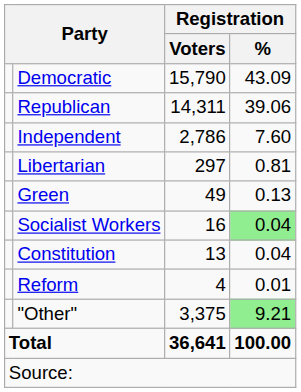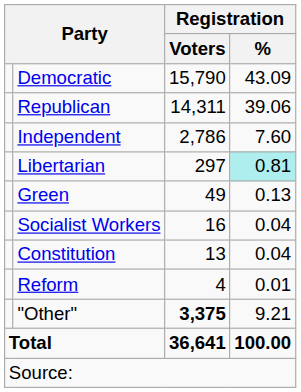(273, 166) no background -> (273, 166) paleturquoise background
(273, 225) lightgreen background -> (273, 225) no background
(203, 313) normal -> (203, 313) bold
(273, 313) lightgreen background -> (273, 313) no background
